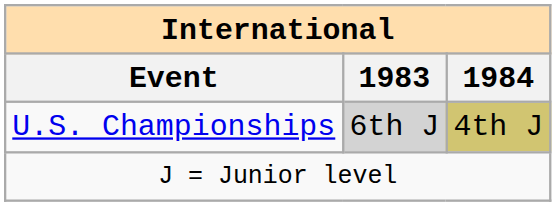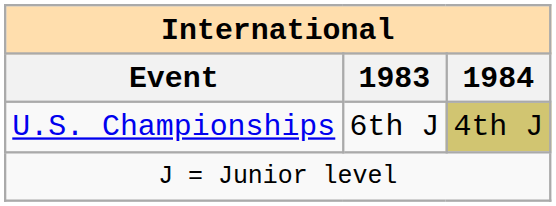(394, 127) lightgrey background -> (394, 127) no background
